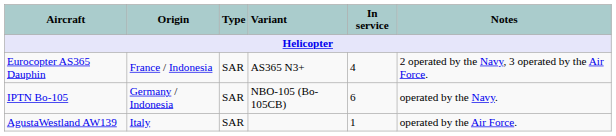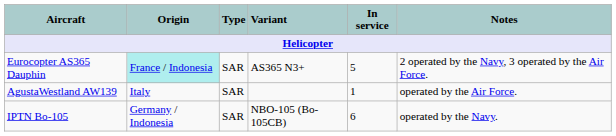(171, 67) no background -> (171, 67) paleturquoise background
(353, 67) 4 -> (353, 67) 5
rows swapped: (38, 98) <-> (62, 122)
